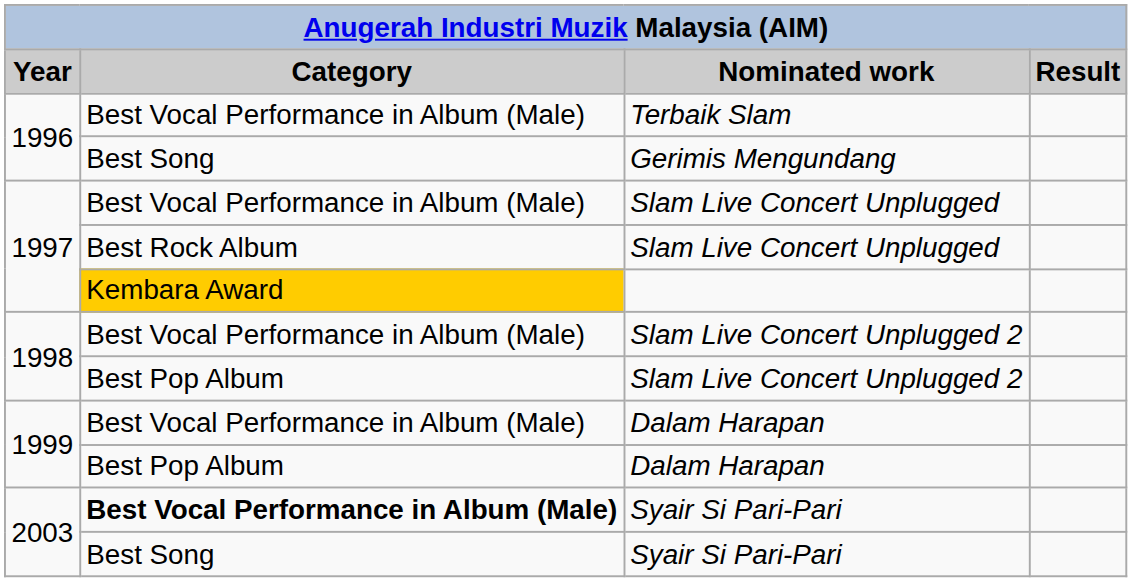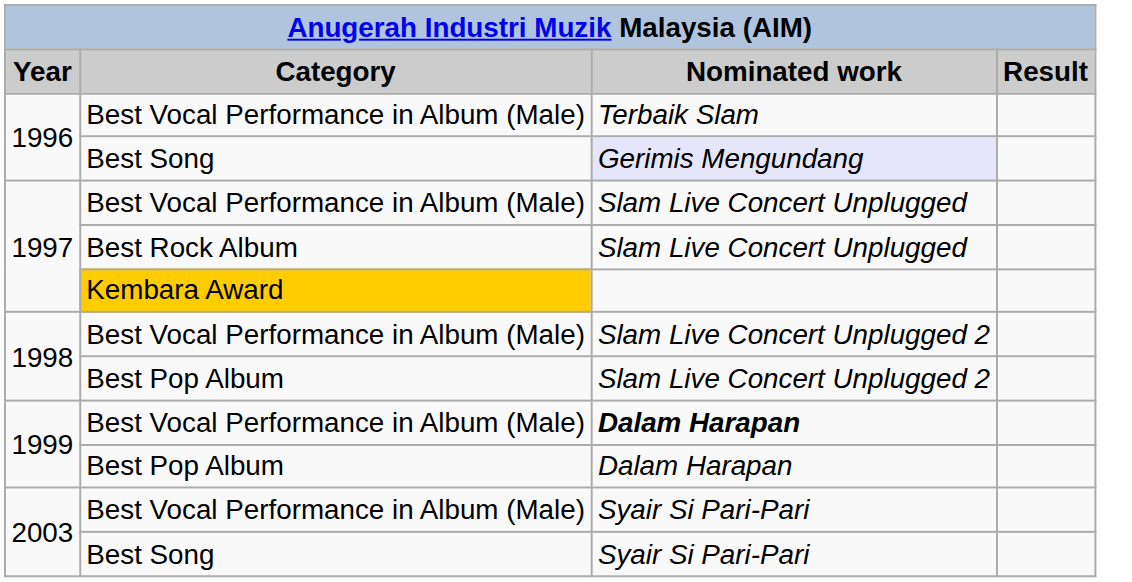(763, 159) no background -> (731, 159) lavender background
(728, 422) normal -> (699, 422) bold
(352, 510) bold -> (336, 510) normal
